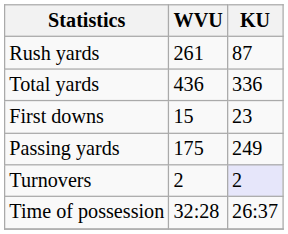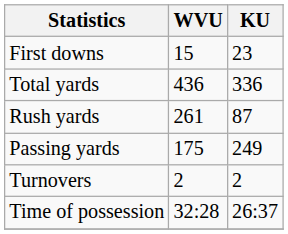rows swapped: (57, 116) <-> (54, 52)
(237, 180) lavender background -> (237, 180) no background
